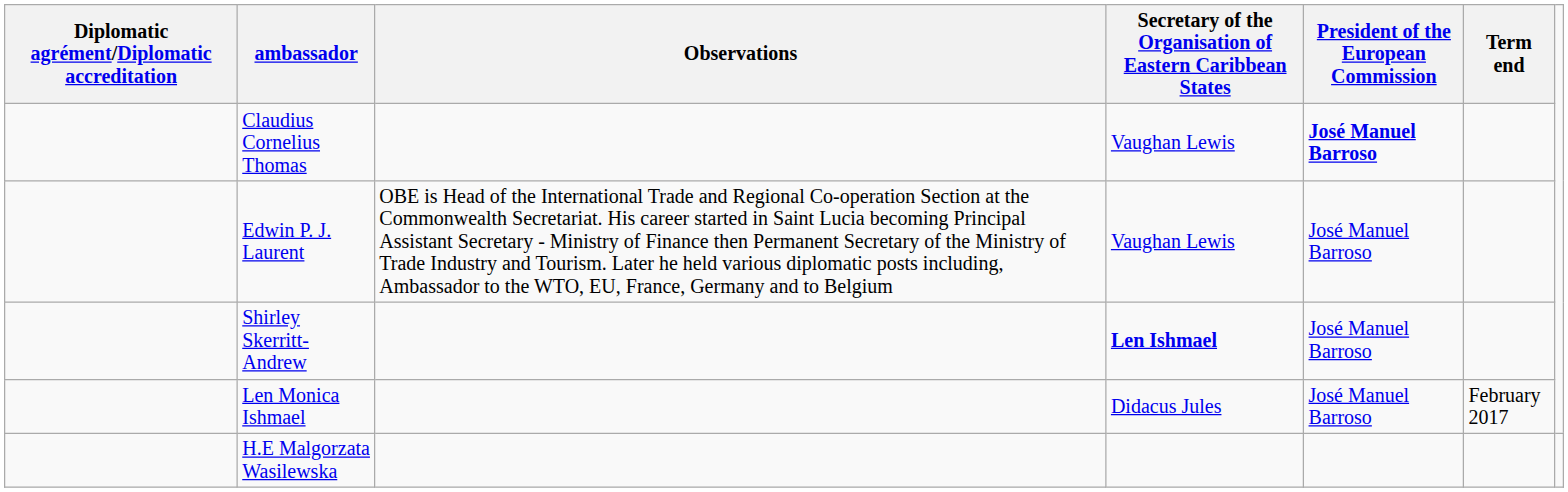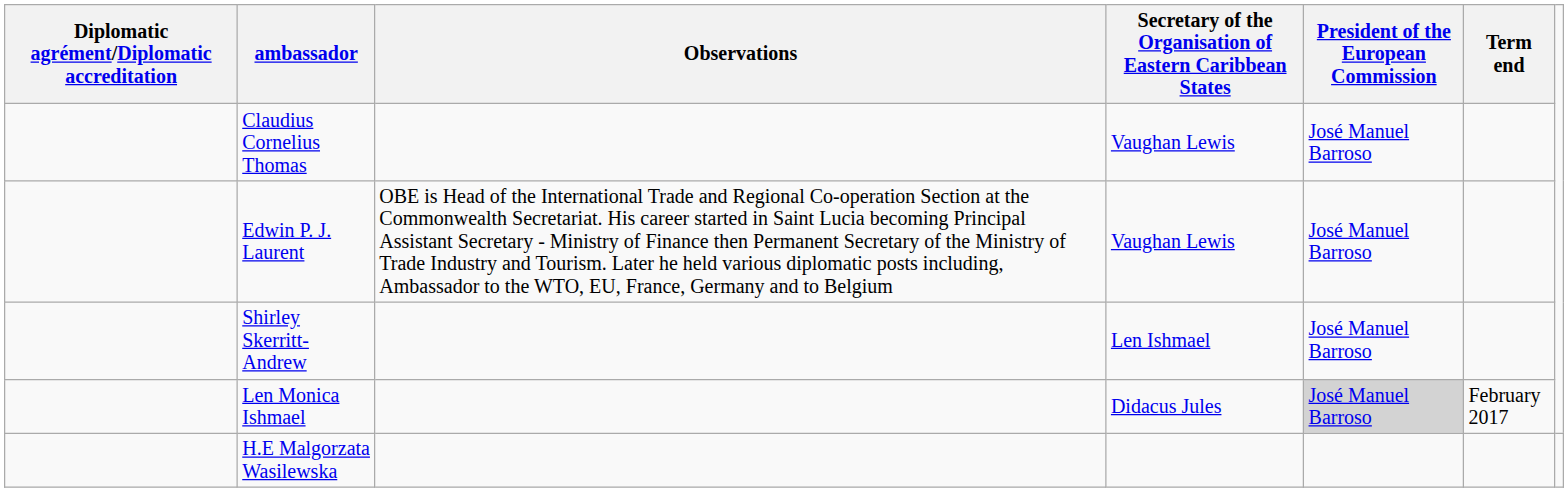(1362, 142) bold -> (1359, 142) normal
(1164, 340) bold -> (1161, 340) normal
(1359, 405) no background -> (1359, 405) lightgrey background
